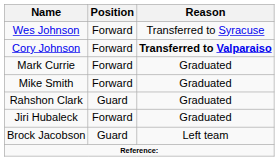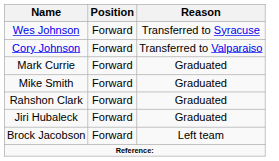(205, 48) bold -> (201, 48) normal
(112, 100) Guard -> (112, 100) Forward
(112, 135) Guard -> (112, 135) Forward
